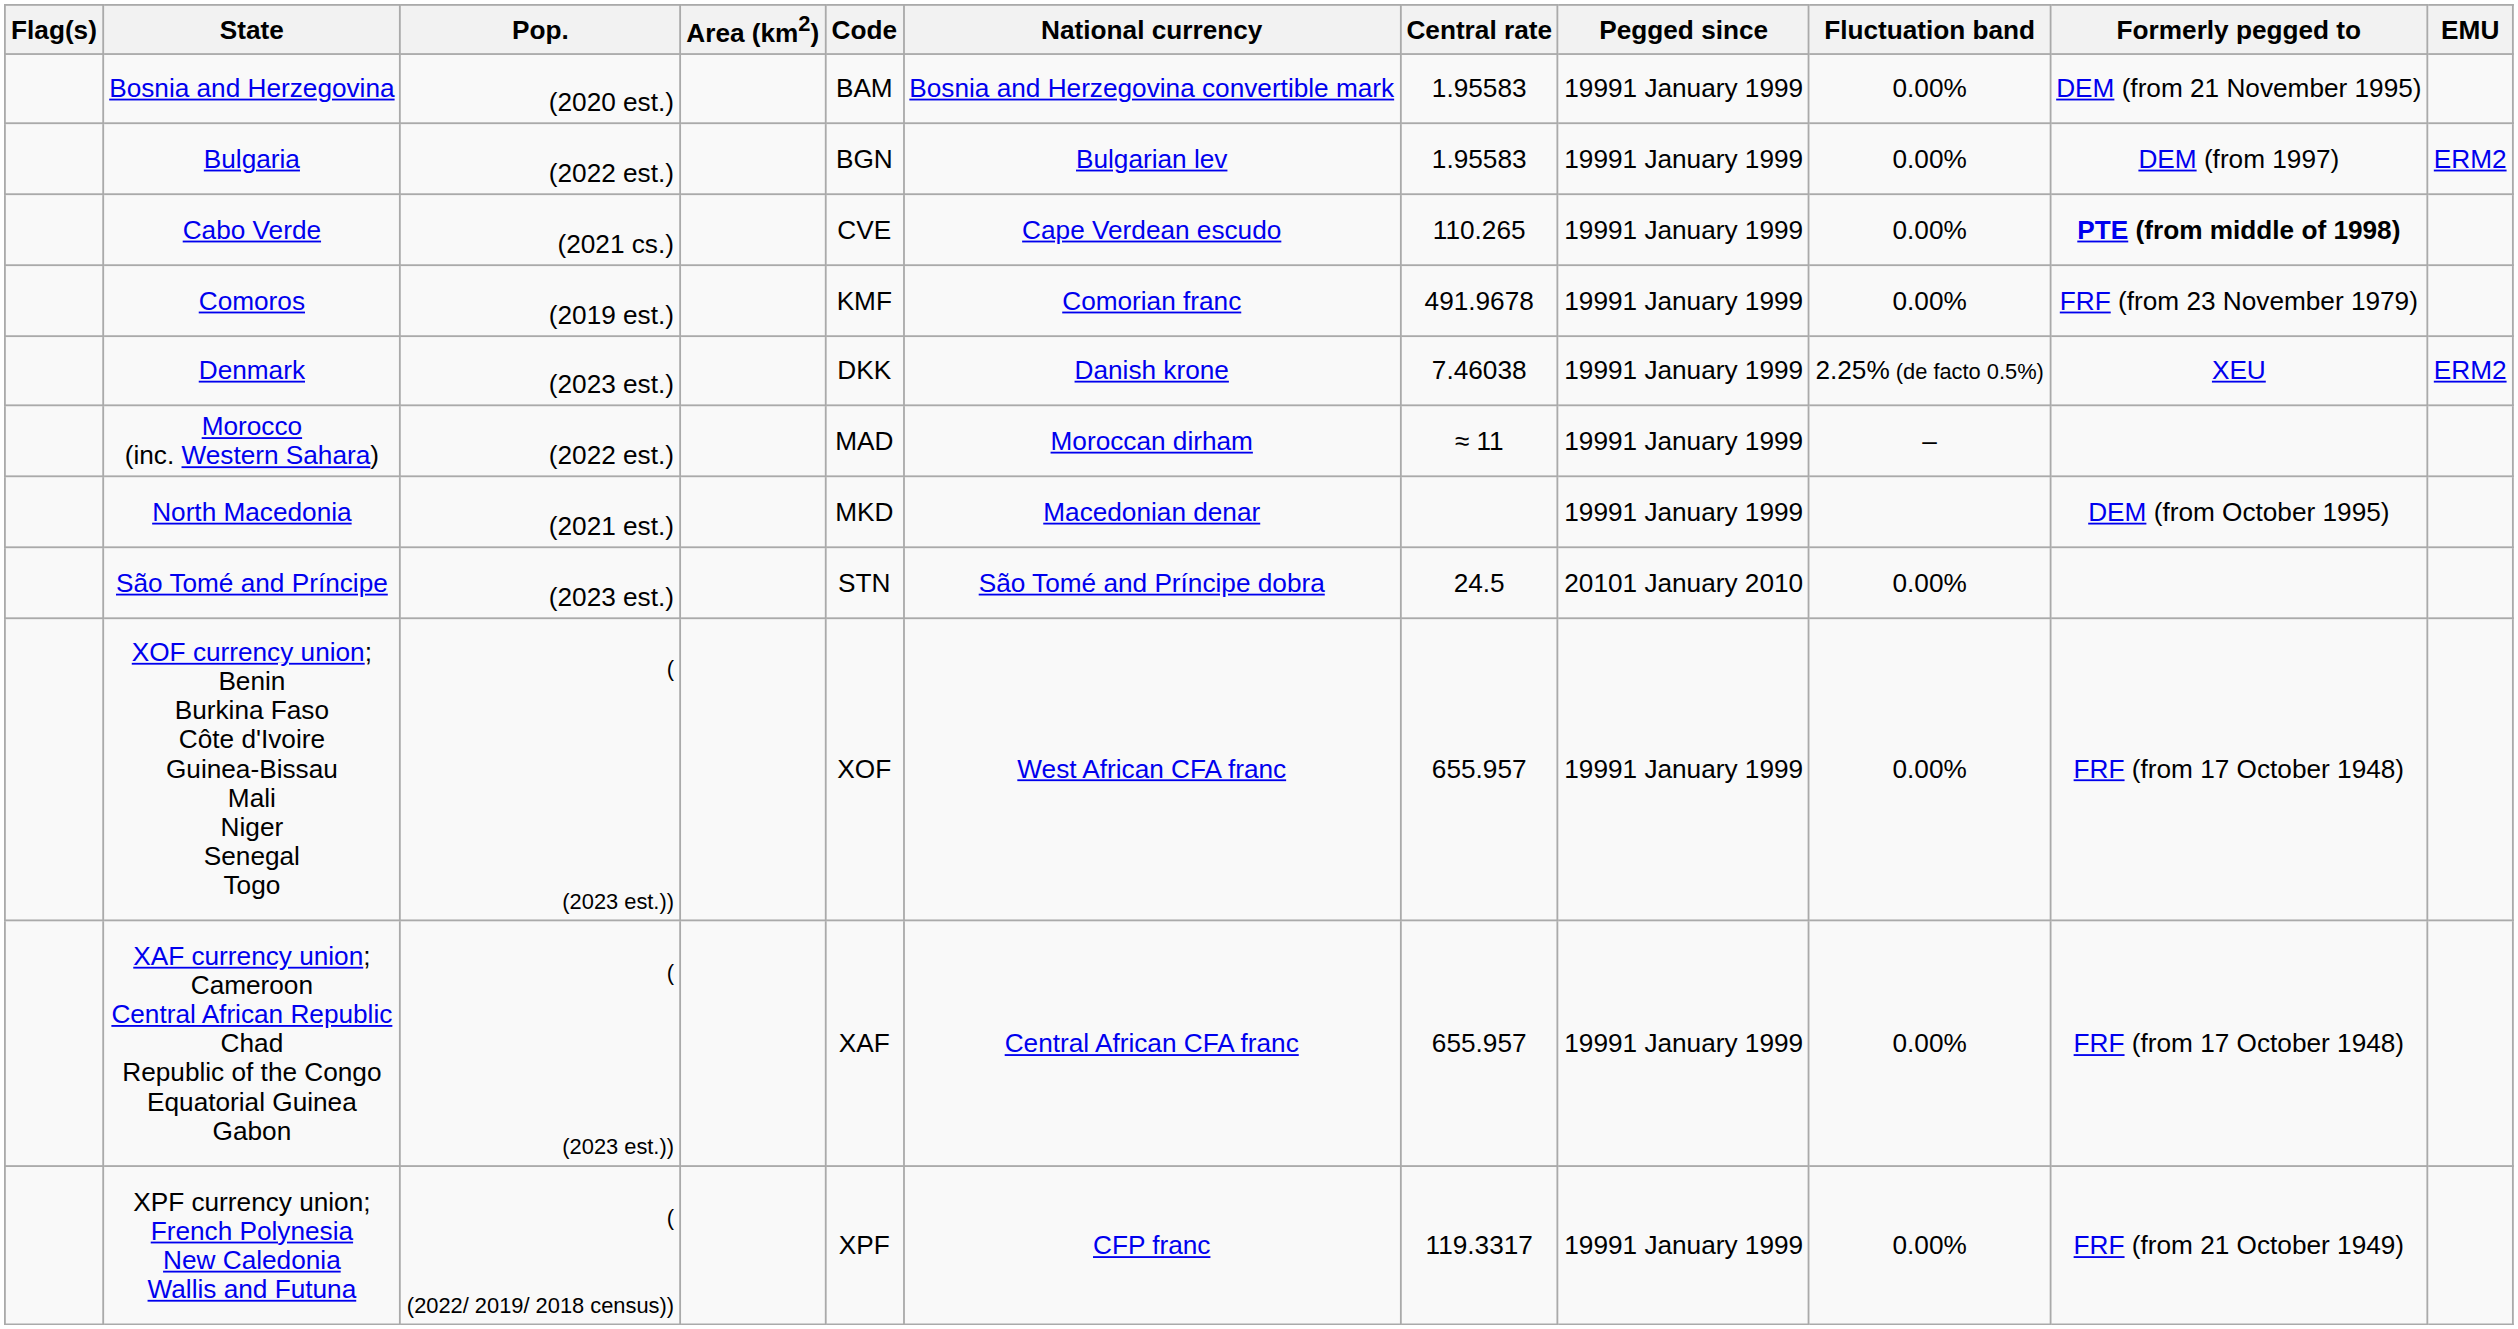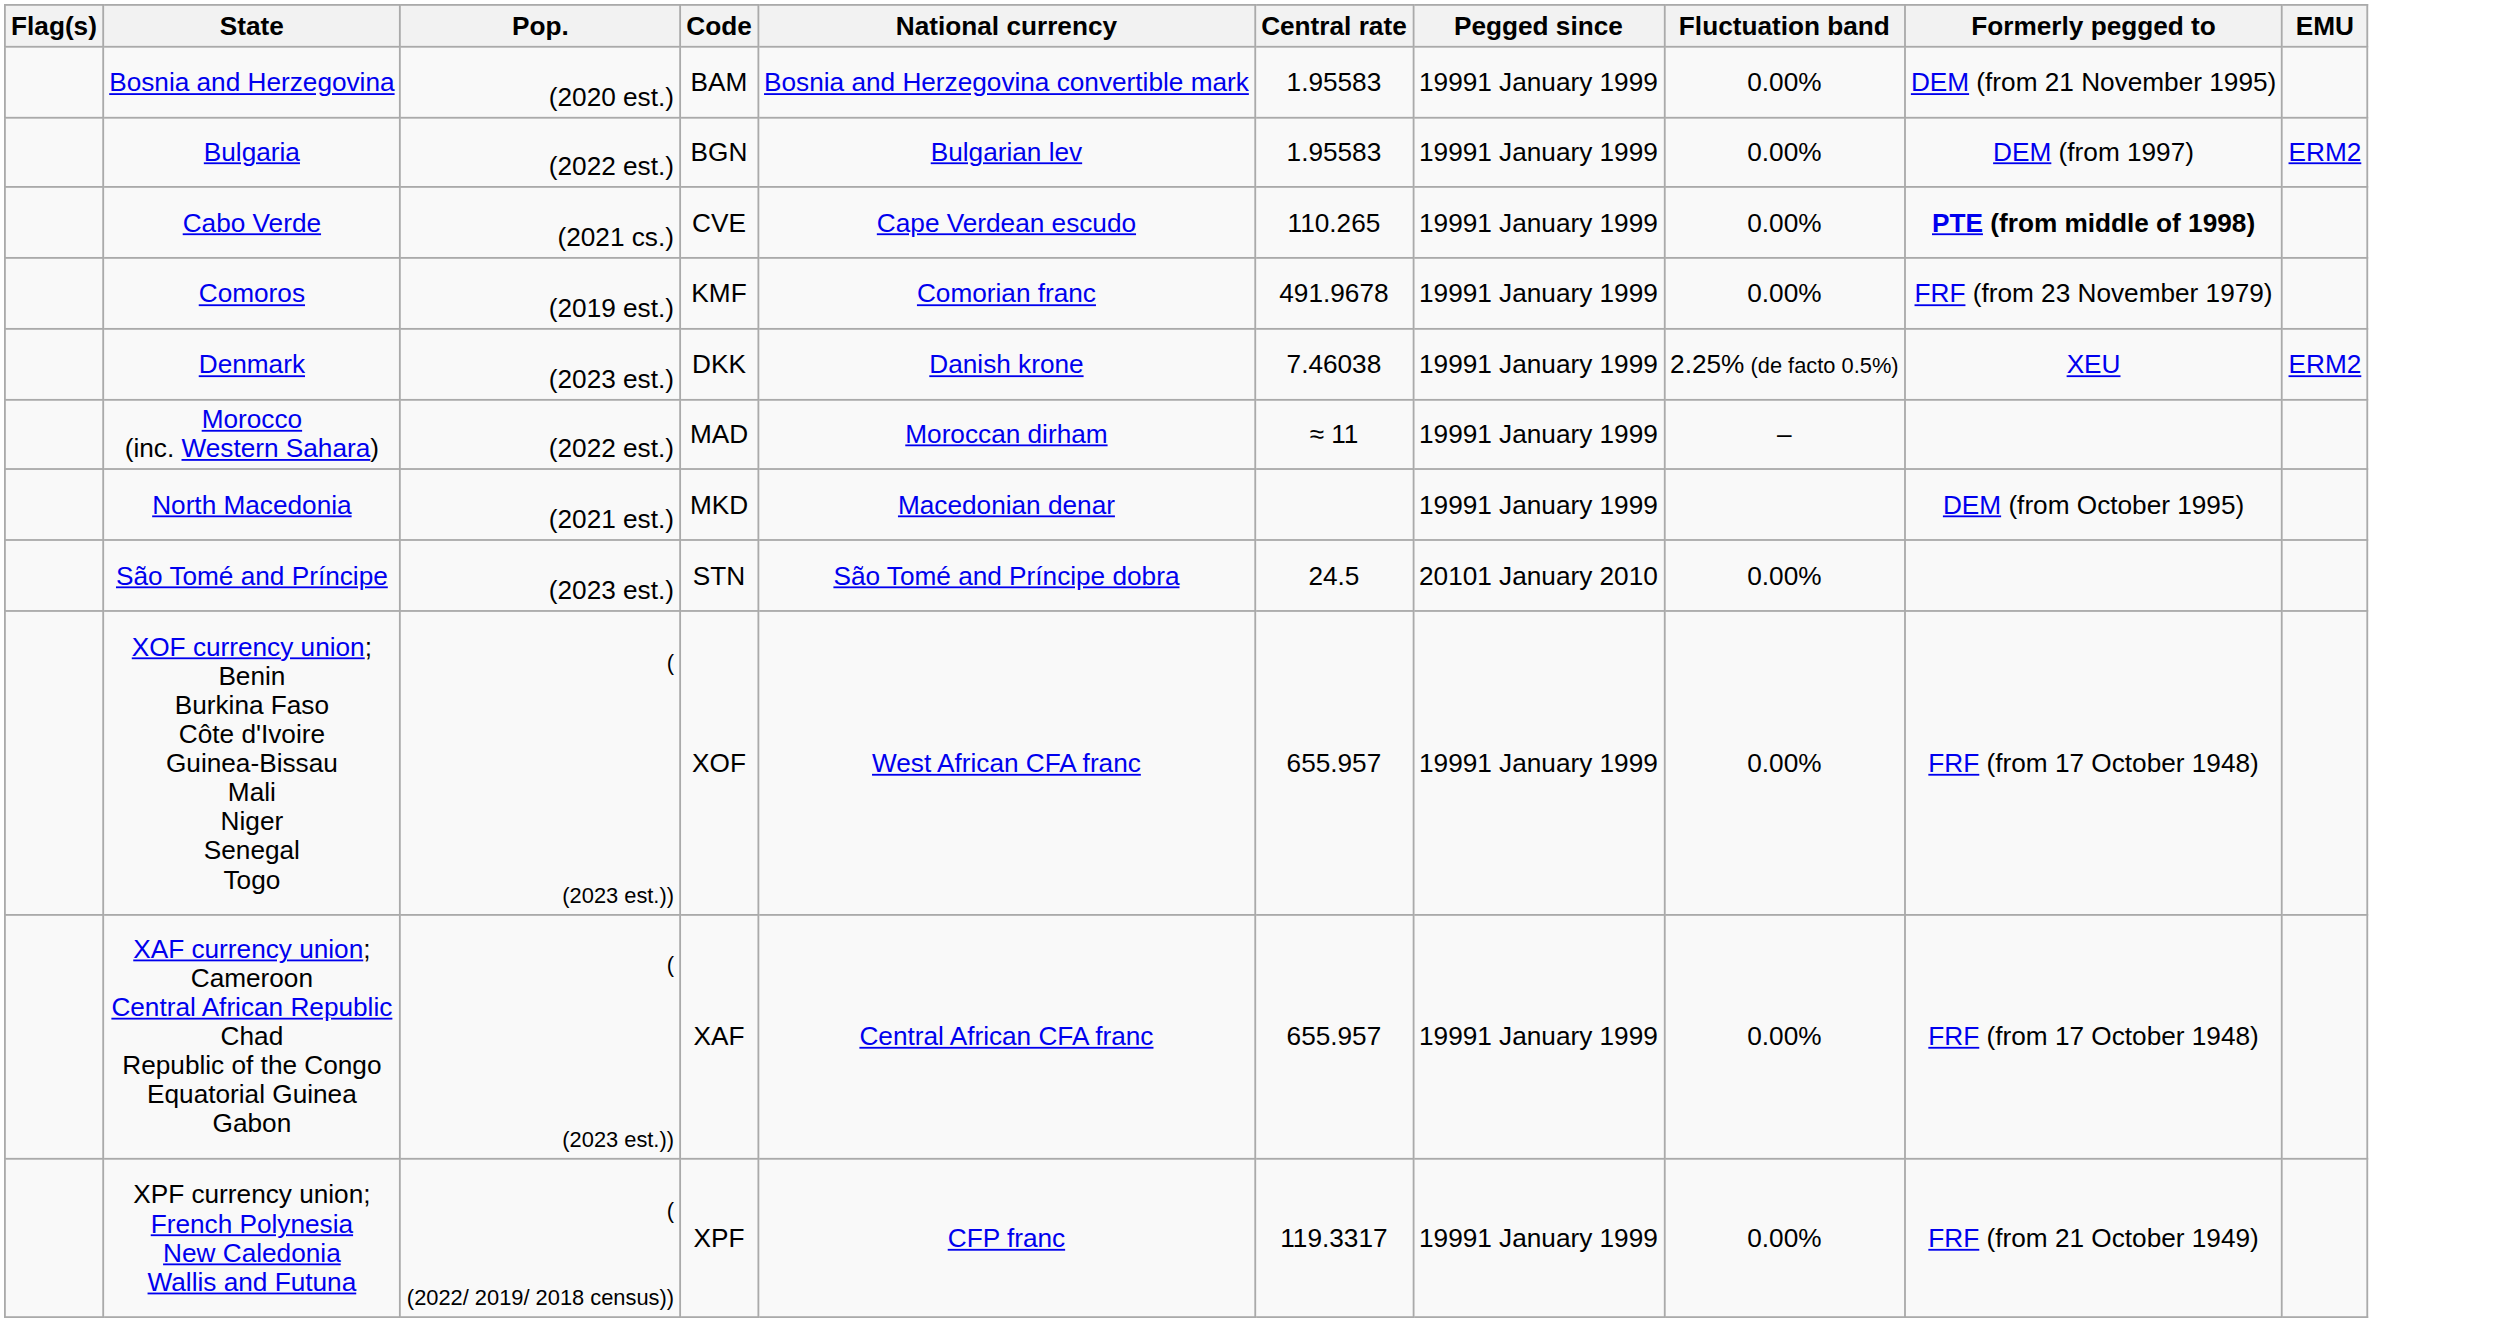- column: (753, 29)
